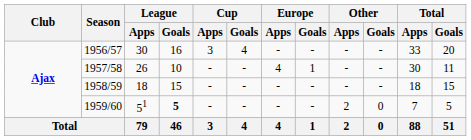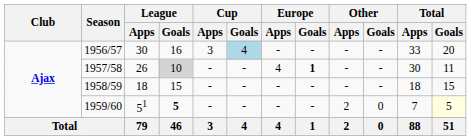(244, 50) no background -> (244, 50) lightblue background
(176, 68) no background -> (176, 68) lightgrey background
(312, 68) normal -> (312, 68) bold
(449, 106) no background -> (449, 106) lightyellow background
